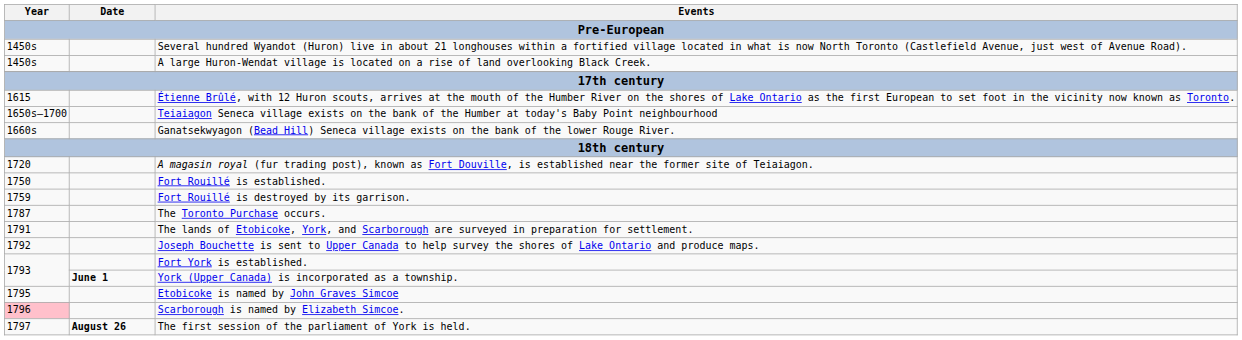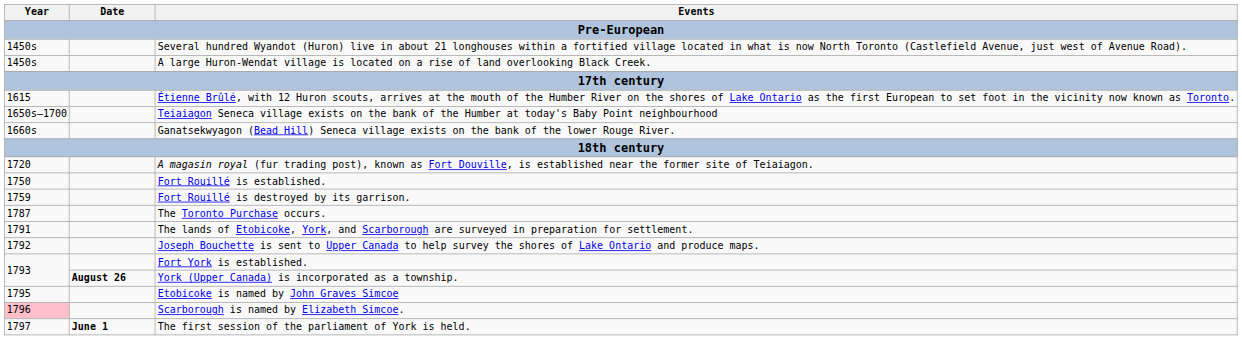(90, 279) June 1 -> (99, 279) August 26
(99, 327) August 26 -> (90, 327) June 1
